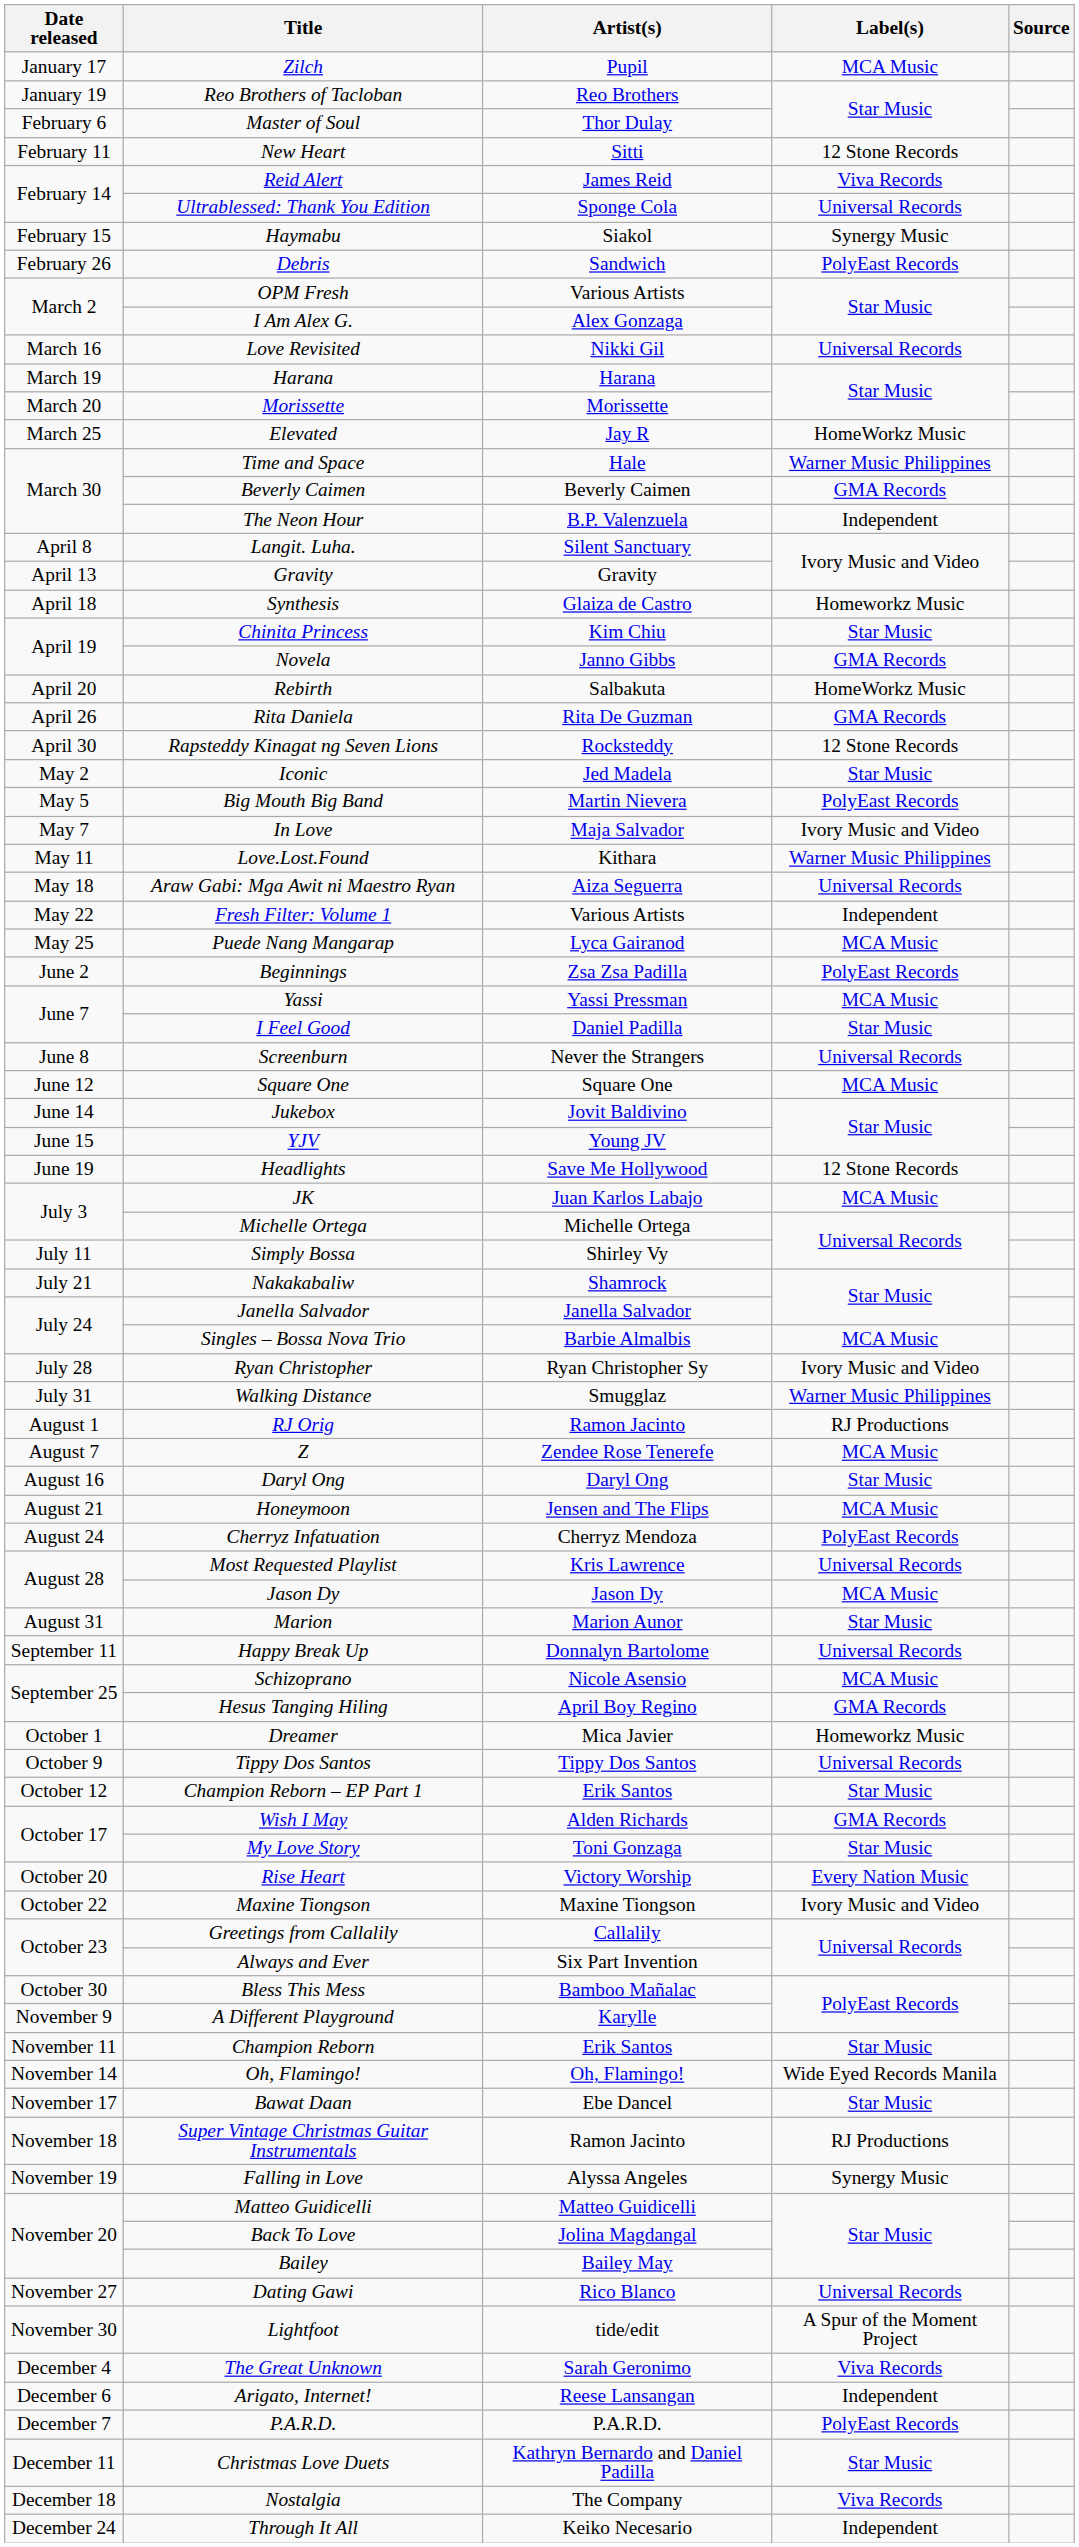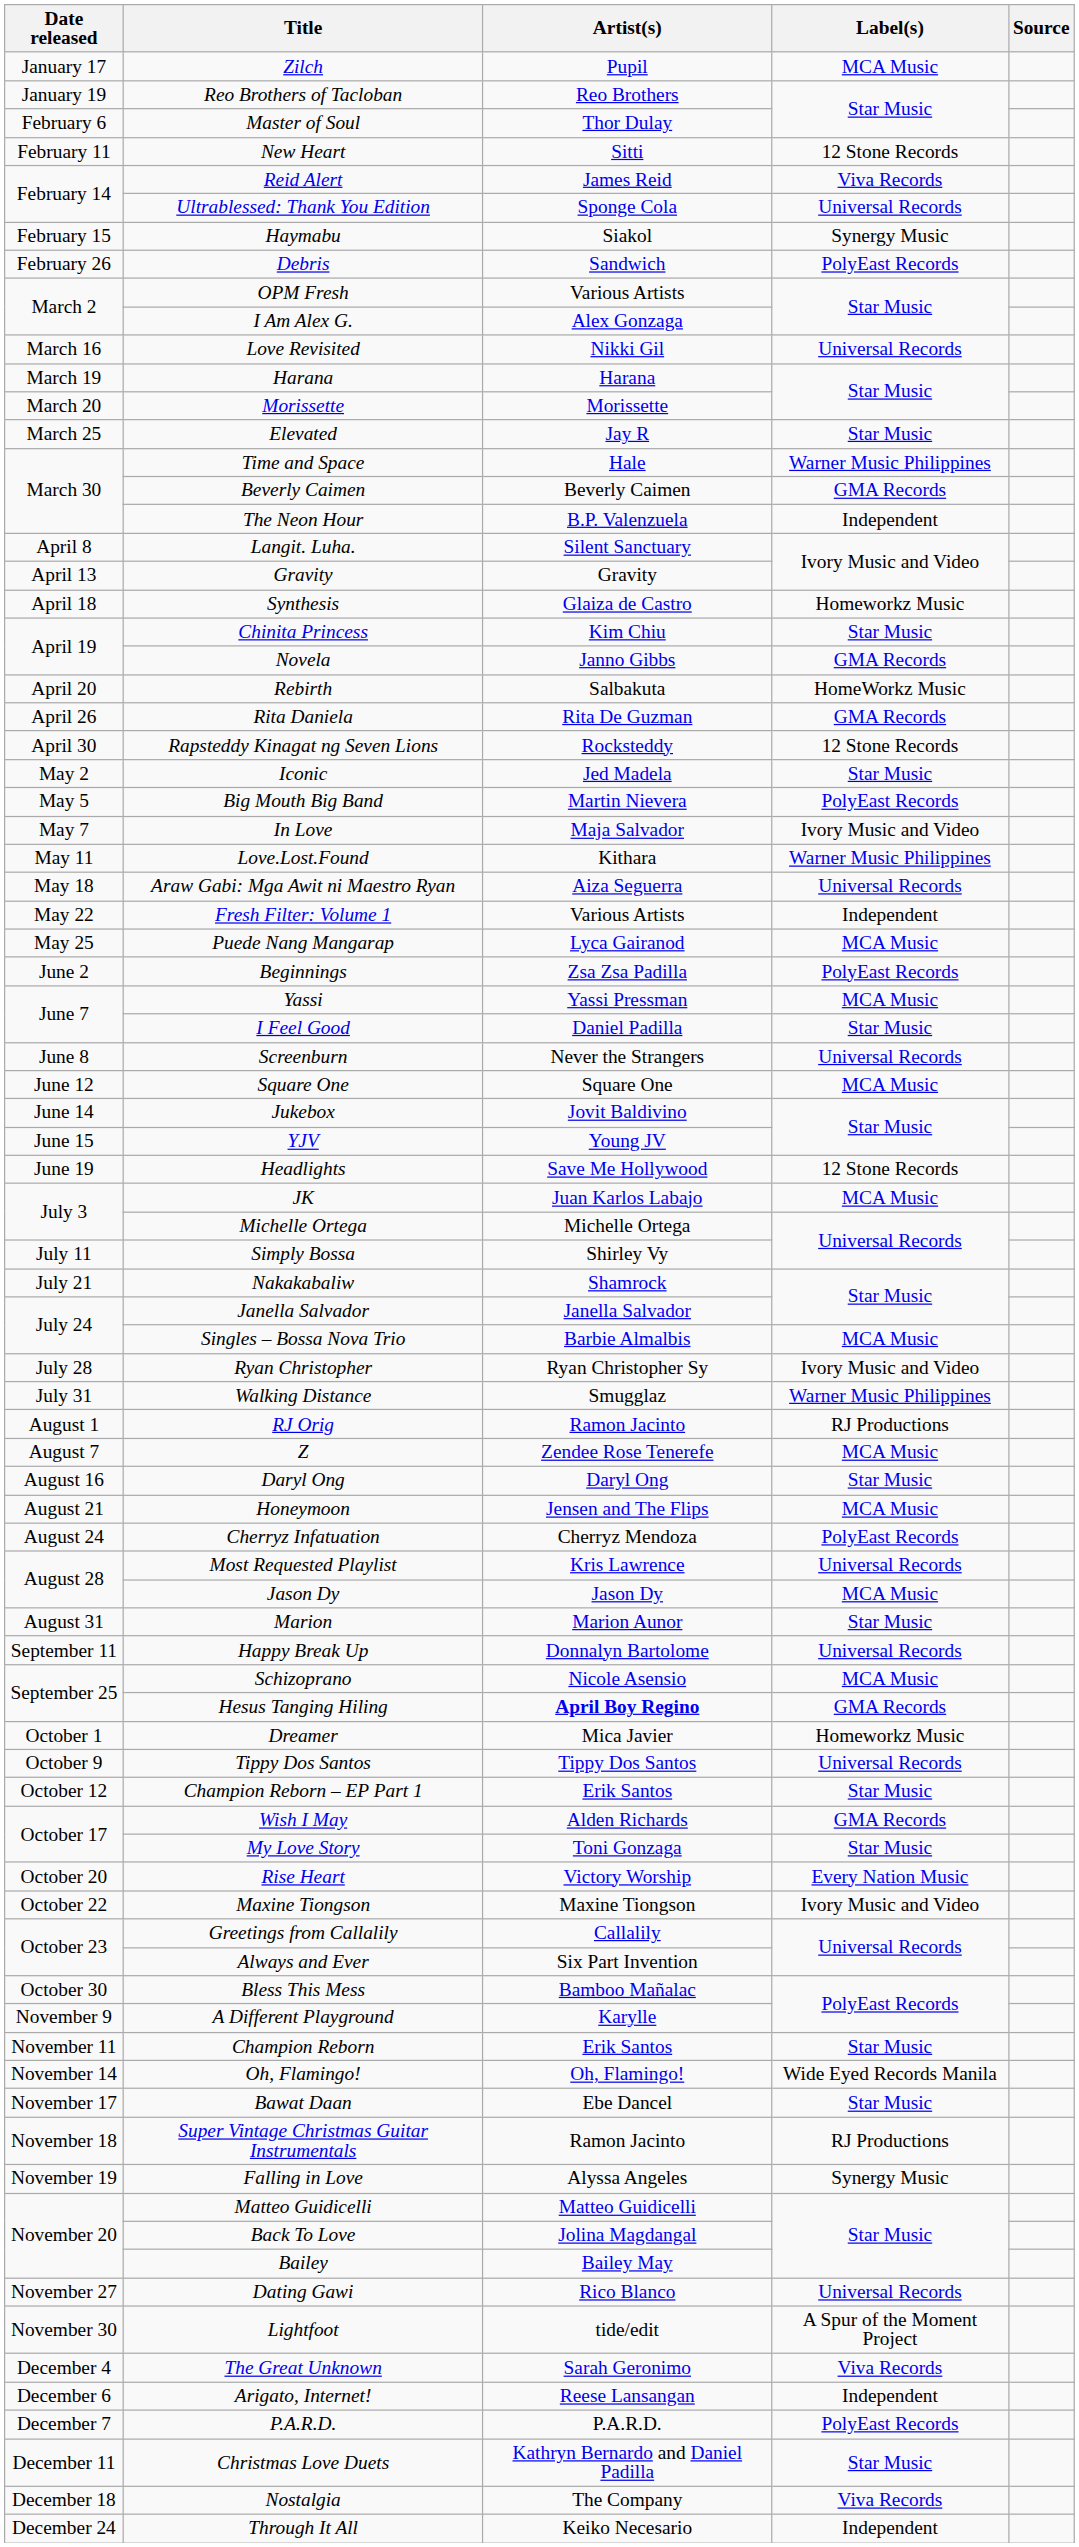(890, 433) HomeWorkz Music -> (890, 433) Star Music
(627, 1706) normal -> (627, 1706) bold
